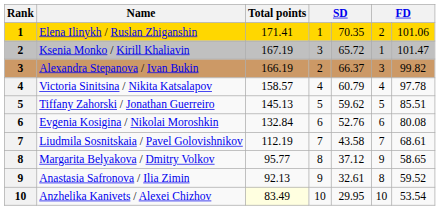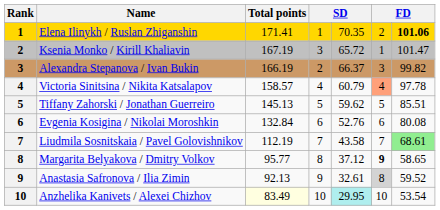(413, 31) normal -> (413, 31) bold
(382, 86) no background -> (382, 86) lightsalmon background
(413, 141) no background -> (413, 141) lightgreen background
(382, 159) normal -> (382, 159) bold
(382, 178) no background -> (382, 178) lightgrey background
(351, 196) no background -> (351, 196) paleturquoise background
